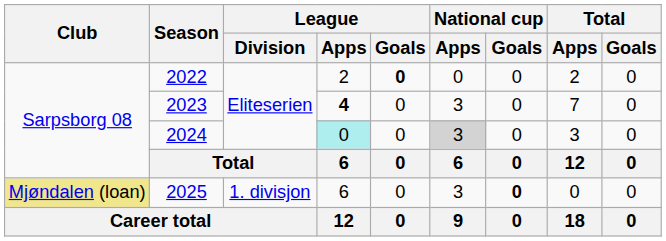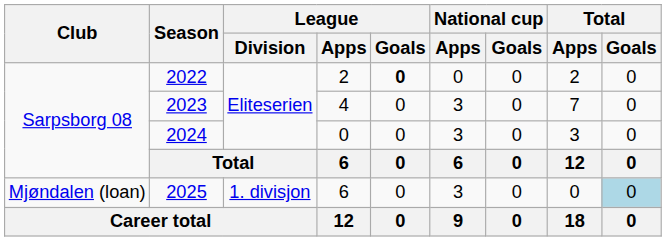(344, 105) bold -> (344, 105) normal
(344, 134) paleturquoise background -> (344, 134) no background
(458, 134) lightgrey background -> (458, 134) no background
(77, 192) khaki background -> (77, 192) no background
(517, 192) bold -> (517, 192) normal
(631, 192) no background -> (631, 192) lightblue background
